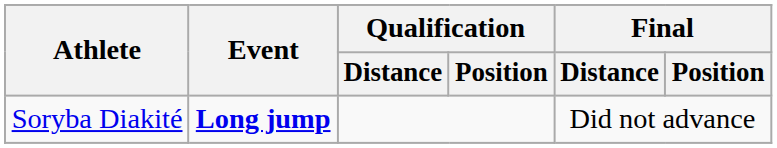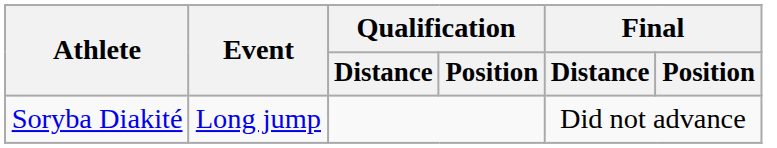(263, 119) bold -> (258, 119) normal
